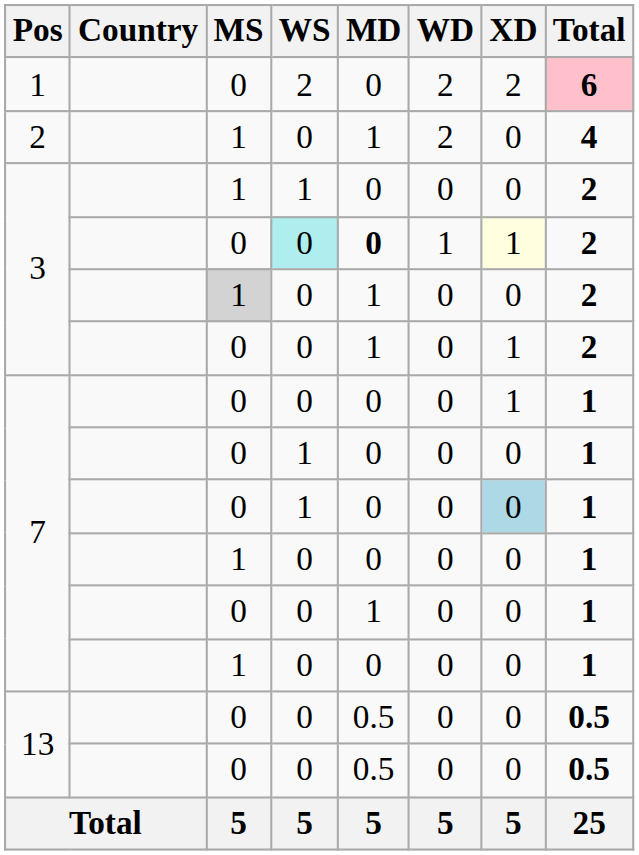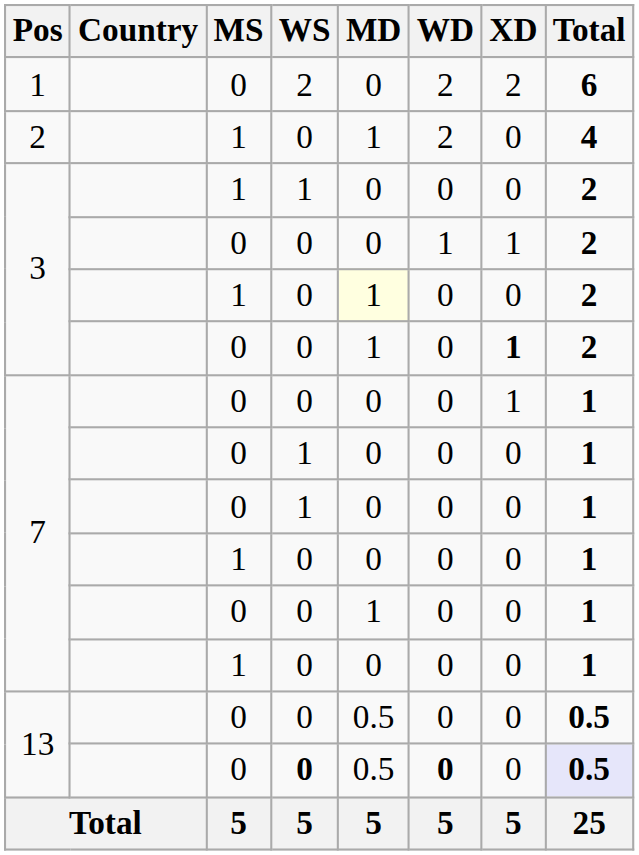(589, 83) pink background -> (589, 83) no background
(305, 242) paleturquoise background -> (305, 242) no background
(374, 242) bold -> (374, 242) normal
(513, 242) lightyellow background -> (513, 242) no background
(238, 294) lightgrey background -> (238, 294) no background
(374, 294) no background -> (374, 294) lightyellow background
(513, 347) normal -> (513, 347) bold
(513, 505) lightblue background -> (513, 505) no background
(305, 769) normal -> (305, 769) bold
(445, 769) normal -> (445, 769) bold
(589, 769) no background -> (589, 769) lavender background
